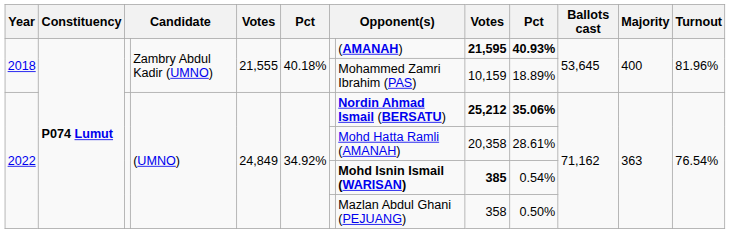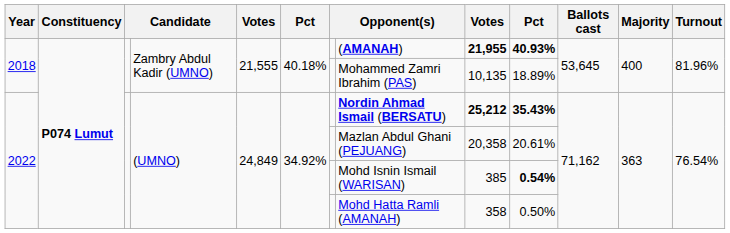(487, 48) 21,595 -> (487, 48) 21,955
(487, 76) 10,159 -> (487, 76) 10,135
(534, 110) 35.06% -> (534, 110) 35.43%
(389, 144) Mohd Hatta Ramli (AMANAH) -> (395, 144) Mazlan Abdul Ghani (PEJUANG)
(534, 144) 28.61% -> (534, 144) 20.61%
(391, 178) bold -> (387, 178) normal
(496, 178) bold -> (496, 178) normal
(537, 178) normal -> (537, 178) bold
(395, 212) Mazlan Abdul Ghani (PEJUANG) -> (389, 212) Mohd Hatta Ramli (AMANAH)
